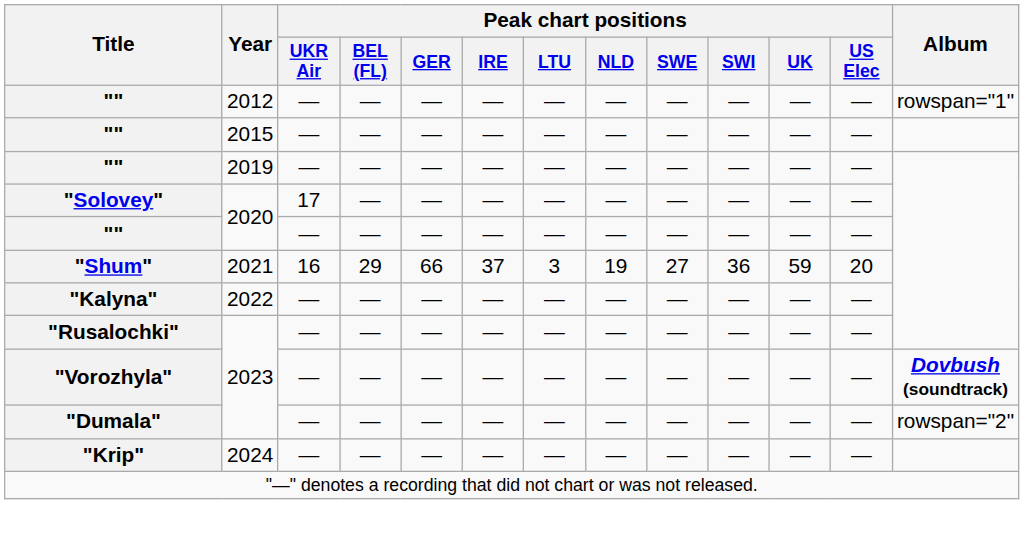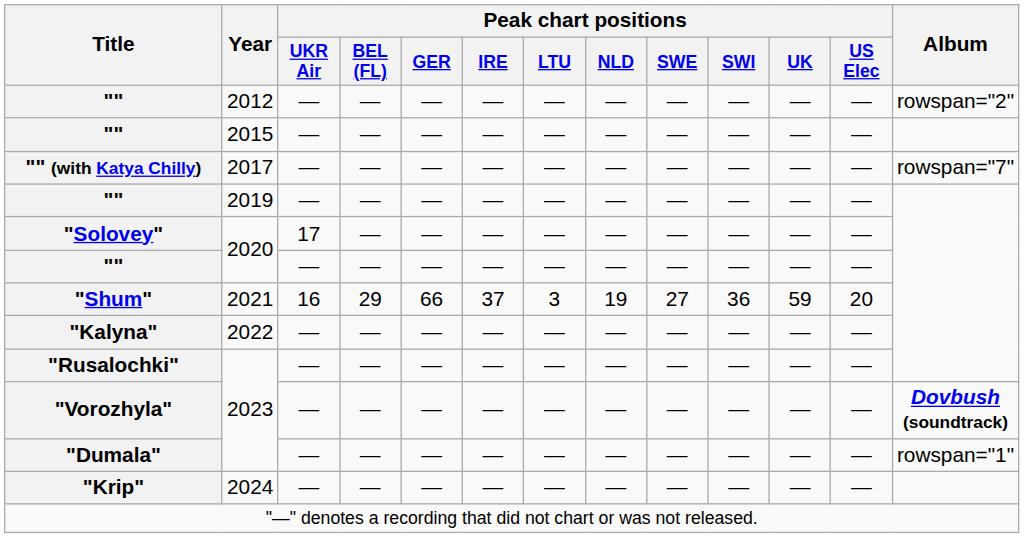(955, 101) rowspan="1" -> (955, 101) rowspan="2"
+ row: (113, 167)
(955, 421) rowspan="2" -> (955, 454) rowspan="1"
